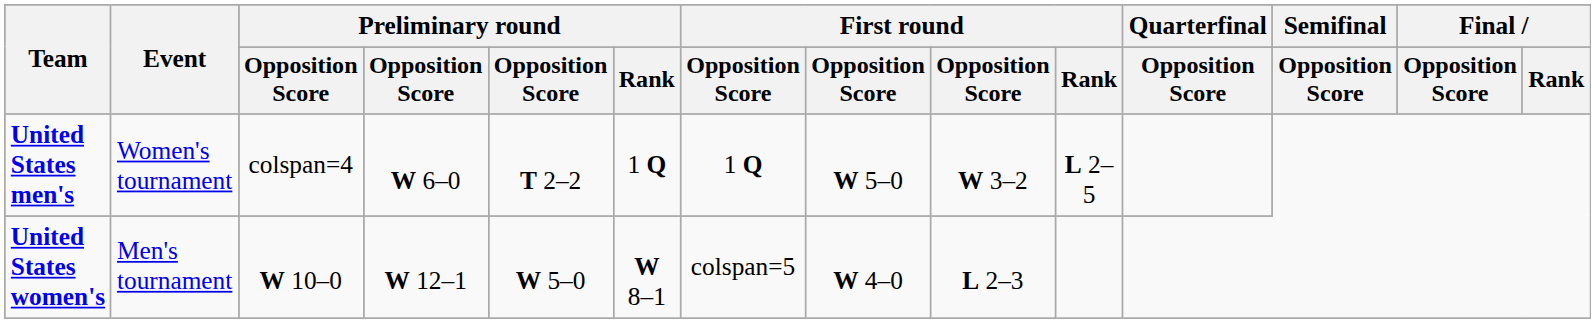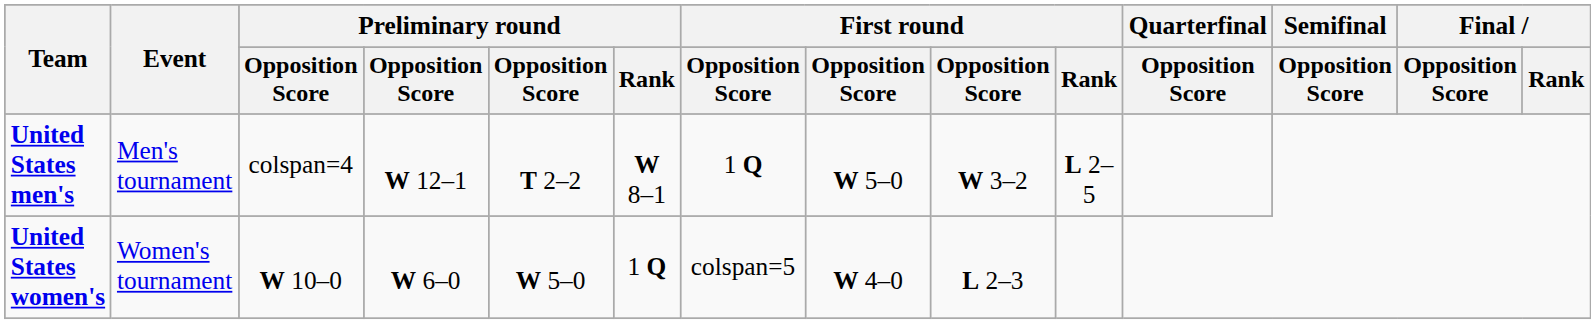(175, 165) Women's tournament -> (175, 165) Men's tournament
(426, 180) W 6–0 -> (426, 180) W 12–1
(647, 165) 1 Q -> (647, 180) W 8–1
(175, 266) Men's tournament -> (175, 266) Women's tournament
(426, 281) W 12–1 -> (426, 281) W 6–0
(647, 281) W 8–1 -> (647, 266) 1 Q
